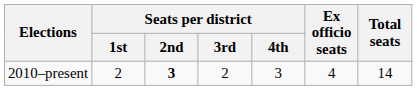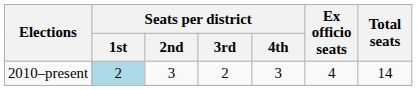(118, 73) no background -> (118, 73) lightblue background
(172, 73) bold -> (172, 73) normal
